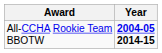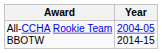(136, 34) bold -> (136, 34) normal
